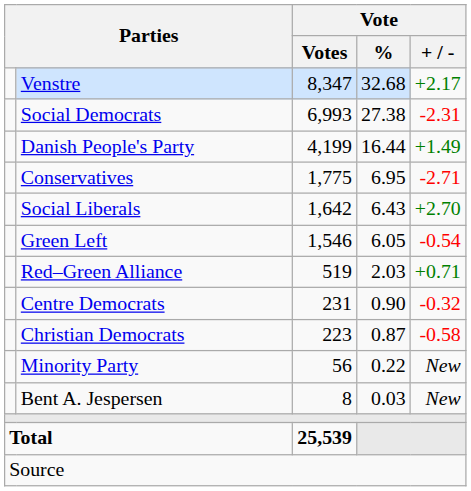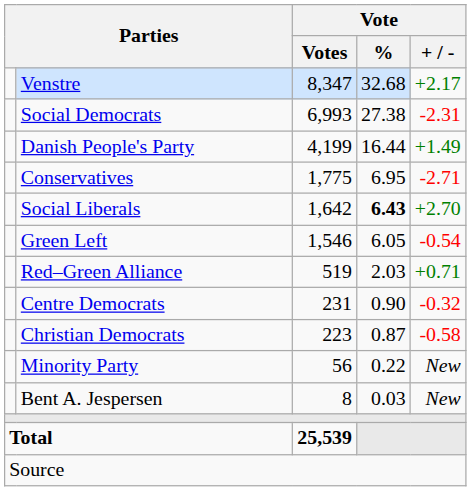(388, 209) normal -> (388, 209) bold
